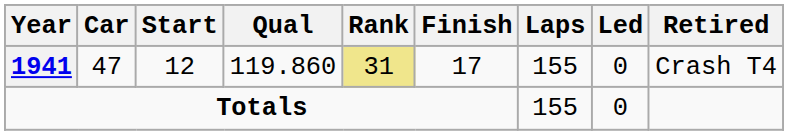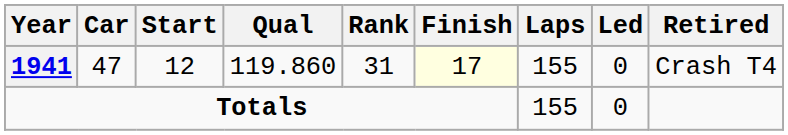(379, 67) khaki background -> (379, 67) no background
(467, 67) no background -> (467, 67) lightyellow background
